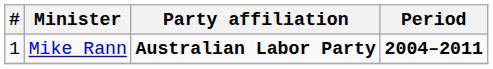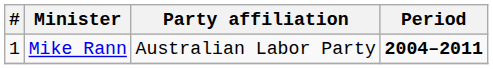(256, 49) bold -> (256, 49) normal
